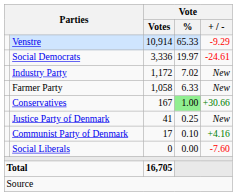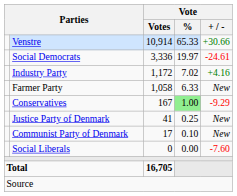(220, 42) -9.29 -> (216, 42) +30.66
(221, 73) New -> (219, 73) +4.16
(216, 103) +30.66 -> (220, 103) -9.29
(219, 133) +4.16 -> (221, 133) New
